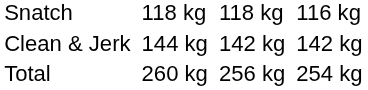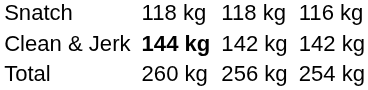(175, 43) normal -> (176, 43) bold
